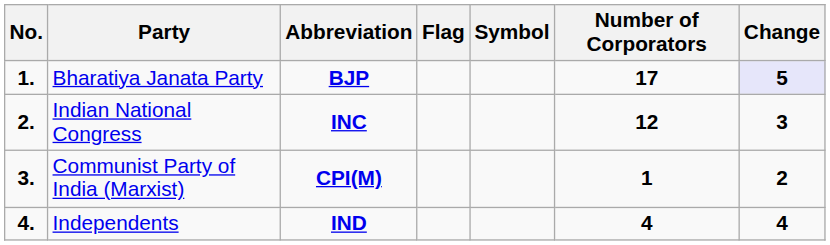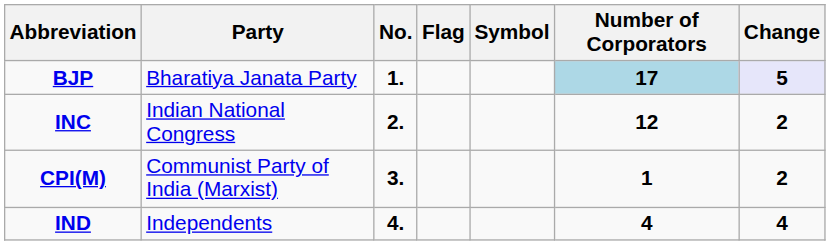columns swapped: (26, 32) <-> (349, 32)
(647, 77) no background -> (647, 77) lightblue background
(782, 122) 3 -> (782, 122) 2
